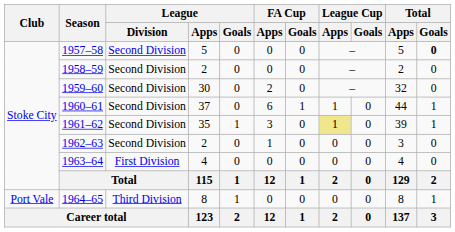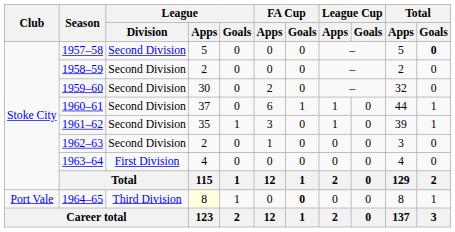(335, 124) khaki background -> (335, 124) no background
(204, 198) no background -> (204, 198) lightyellow background
(302, 198) normal -> (302, 198) bold
